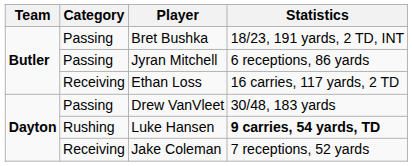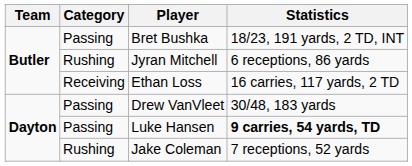(88, 60) Passing -> (89, 60) Rushing
(89, 127) Rushing -> (88, 127) Passing
(94, 149) Receiving -> (89, 149) Rushing
